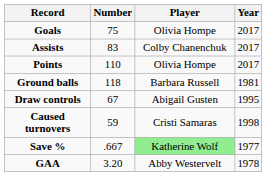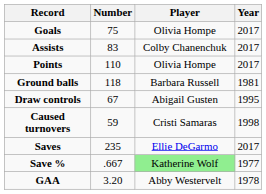+ row: (48, 146)
